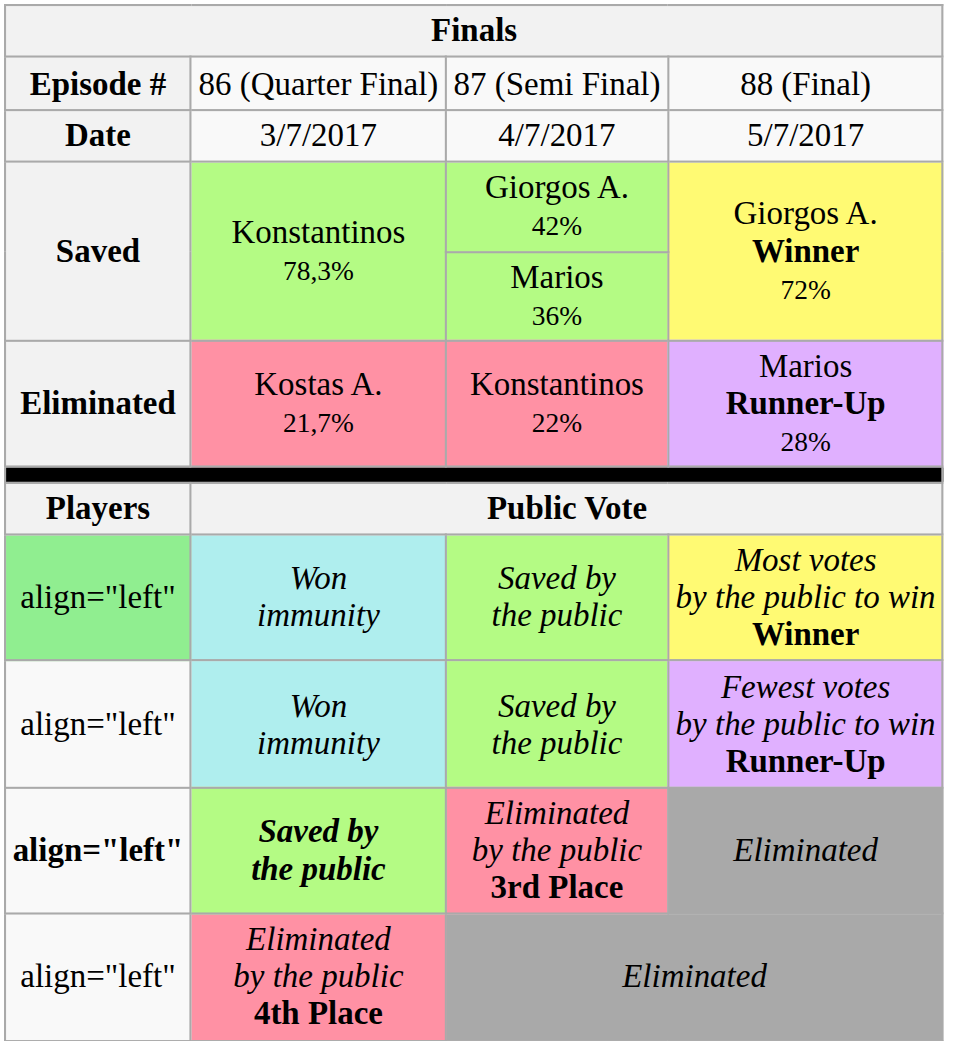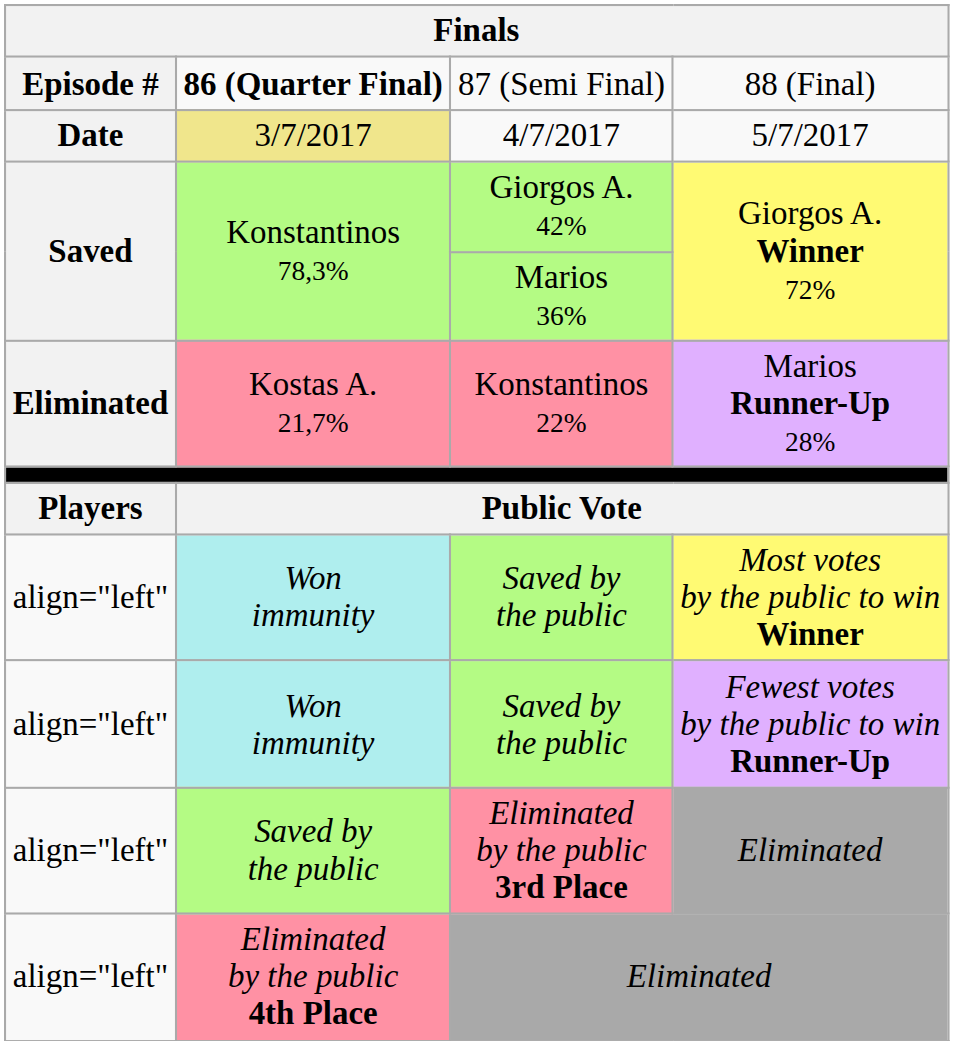(318, 82) normal -> (313, 82) bold
(318, 135) no background -> (313, 135) khaki background
(98, 597) lightgreen background -> (90, 597) no background
(98, 850) bold -> (90, 850) normal
(318, 850) bold -> (313, 850) normal
